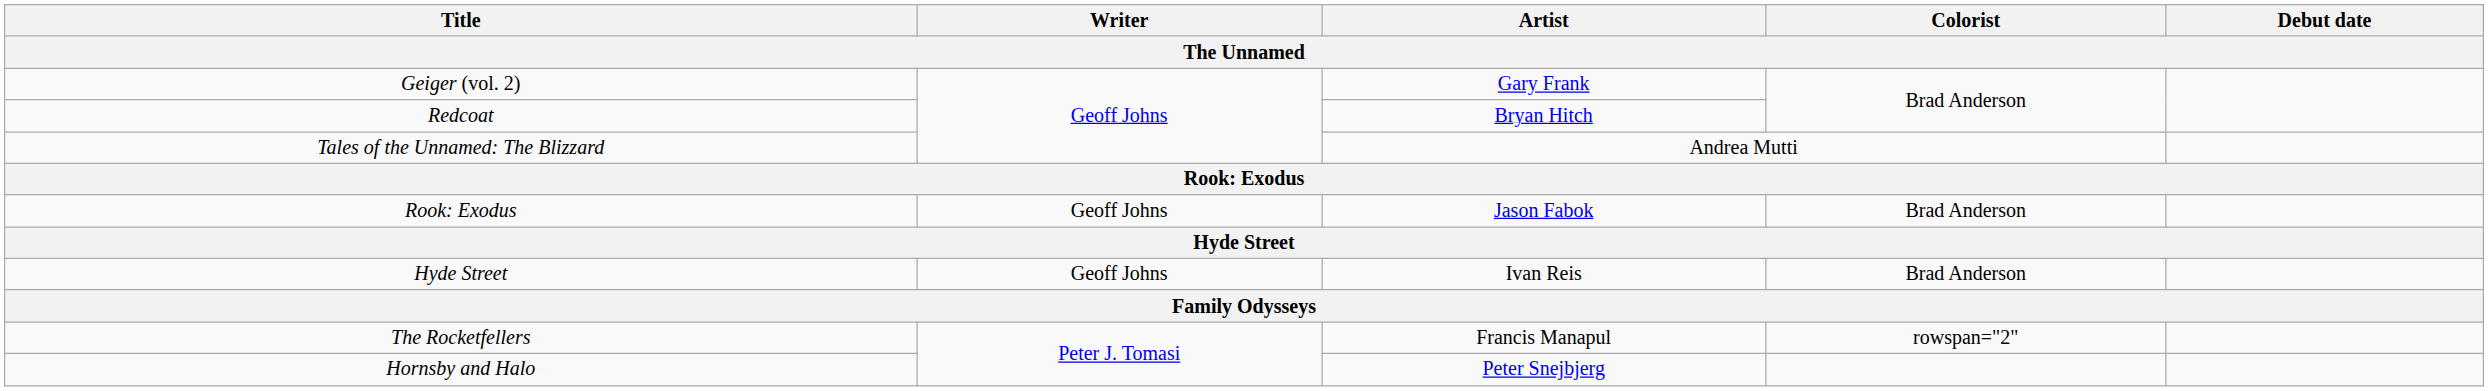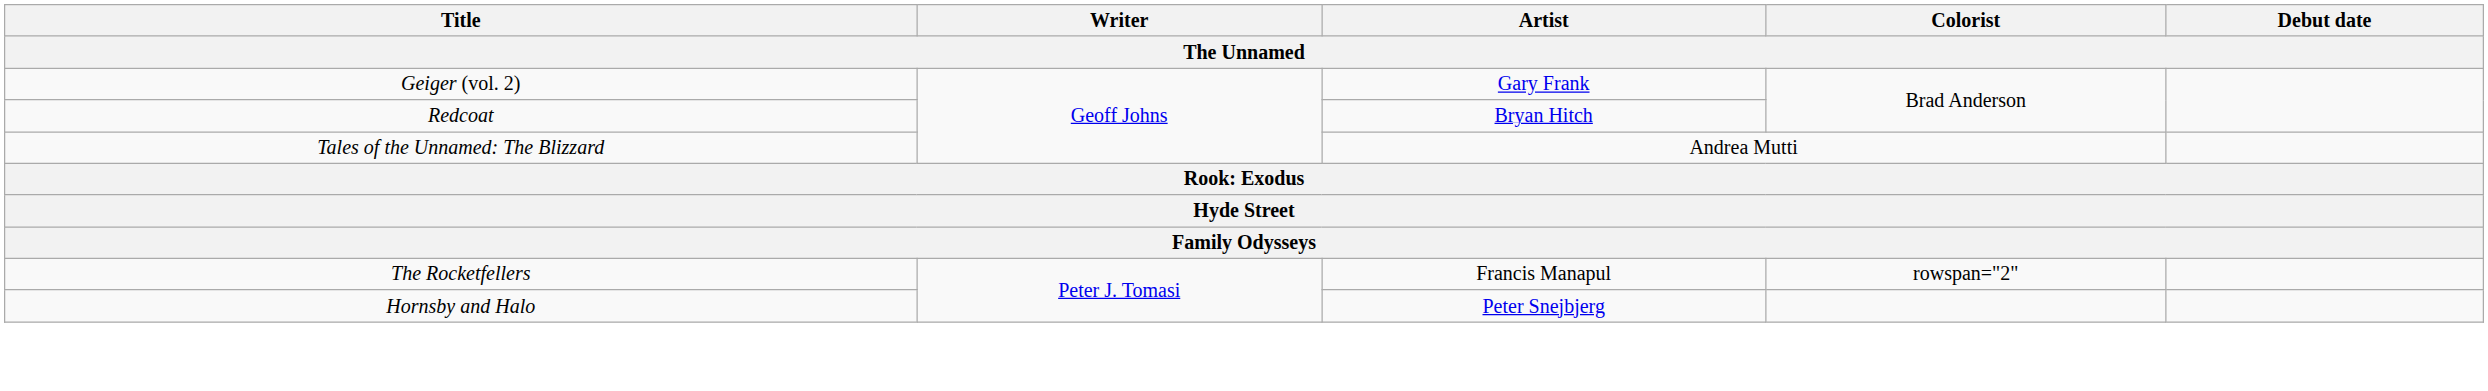- row: (461, 210)
- row: (461, 274)
